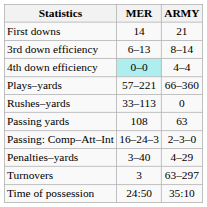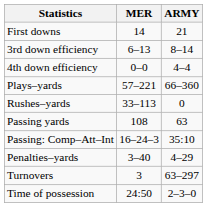(139, 67) paleturquoise background -> (139, 67) no background
(182, 139) 2–3–0 -> (182, 139) 35:10
(182, 193) 35:10 -> (182, 193) 2–3–0
